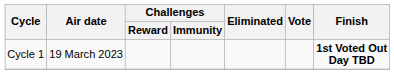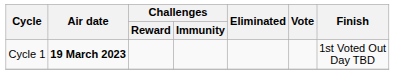(86, 54) normal -> (88, 54) bold
(352, 54) bold -> (353, 54) normal
